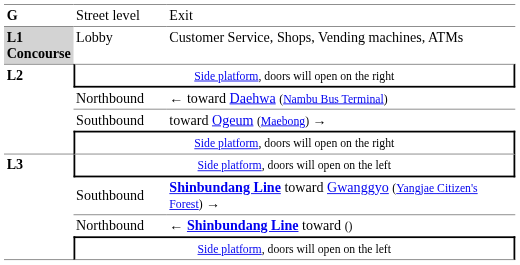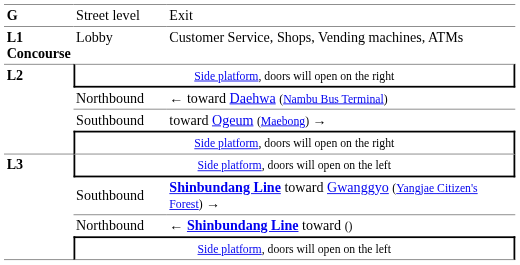(39, 45) lightgrey background -> (39, 45) no background
